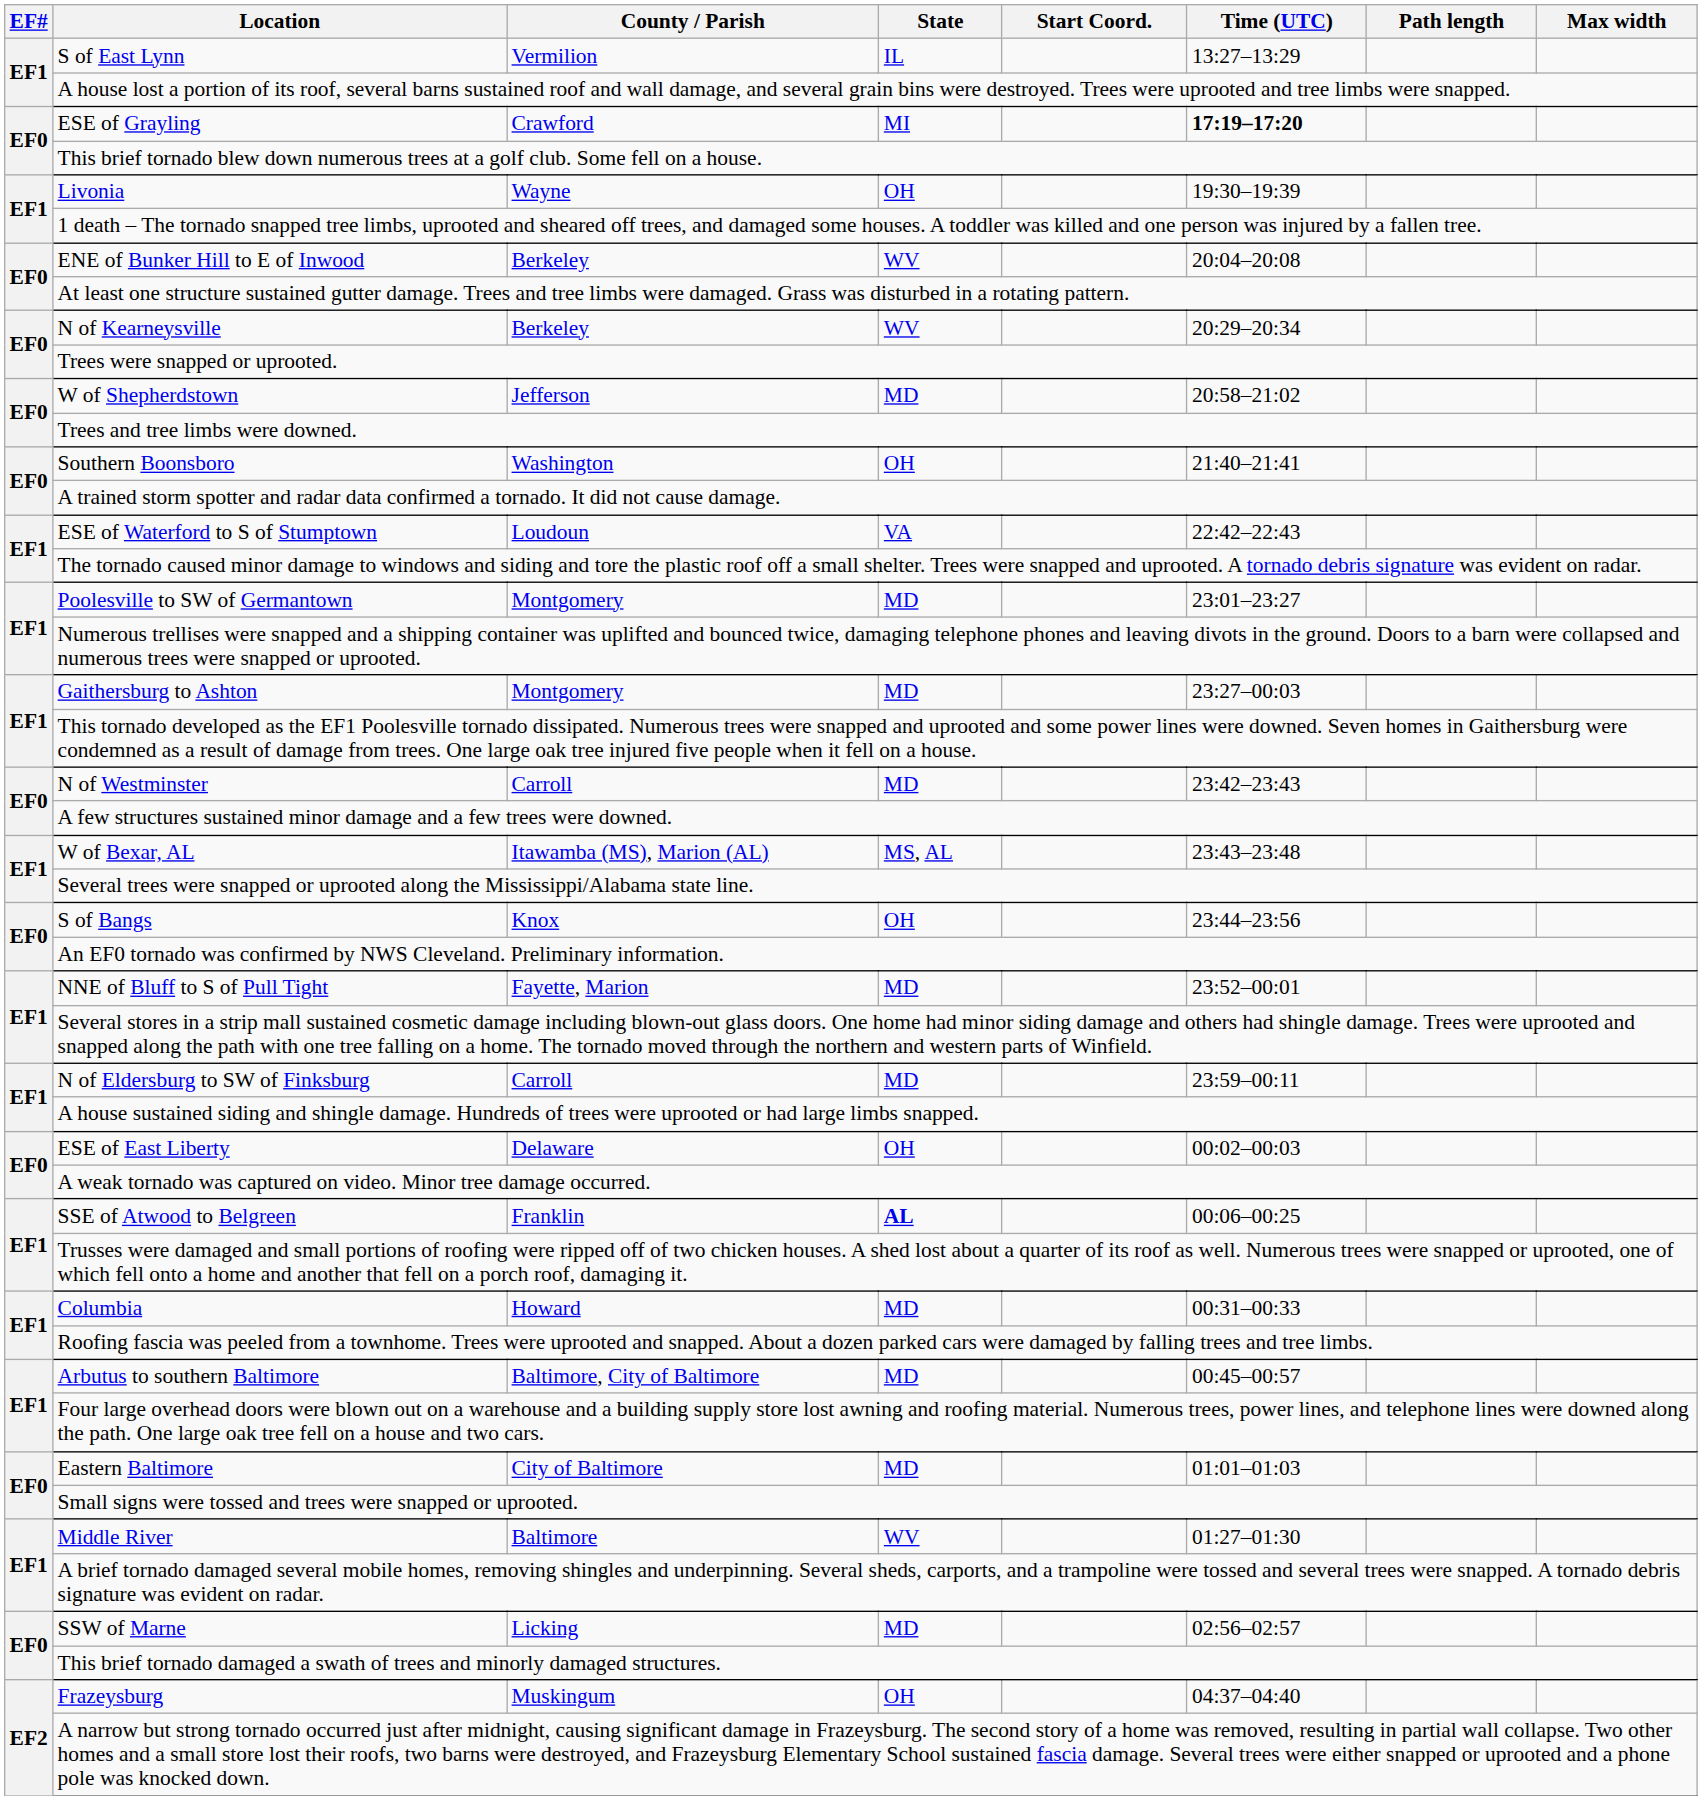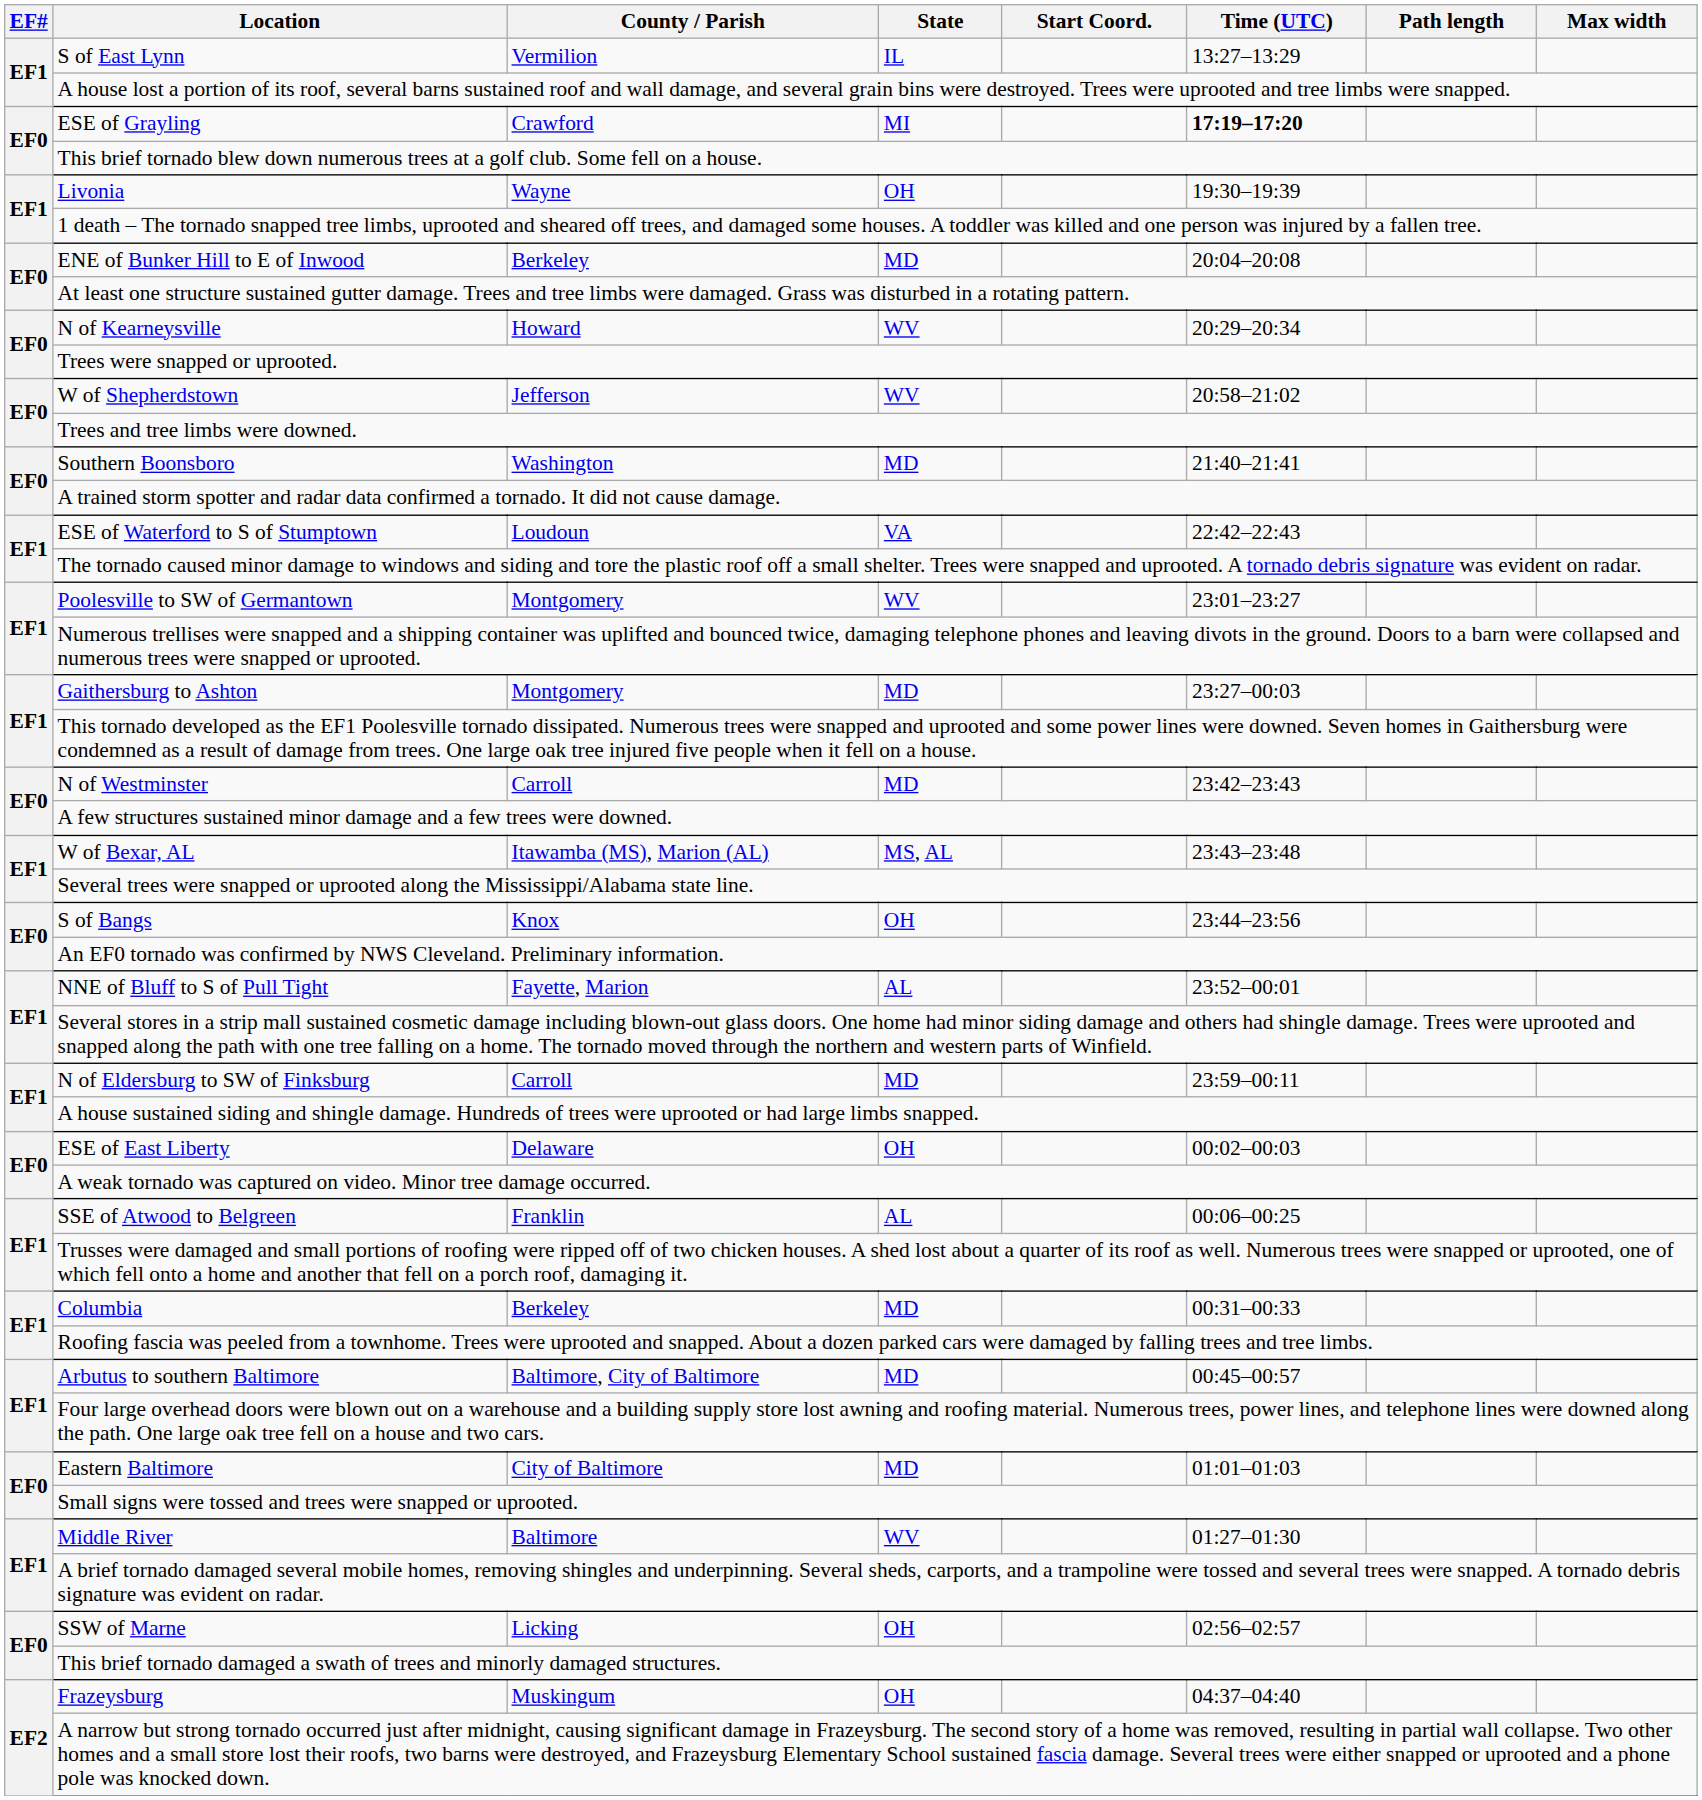(902, 259) WV -> (901, 259) MD
(550, 327) Berkeley -> (546, 327) Howard
(901, 395) MD -> (902, 395) WV
(899, 463) OH -> (901, 463) MD
(901, 599) MD -> (902, 599) WV
(901, 987) MD -> (898, 987) AL
(899, 1215) bold -> (898, 1215) normal
(546, 1308) Howard -> (550, 1308) Berkeley
(901, 1628) MD -> (899, 1628) OH
